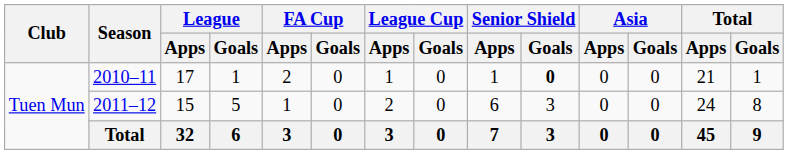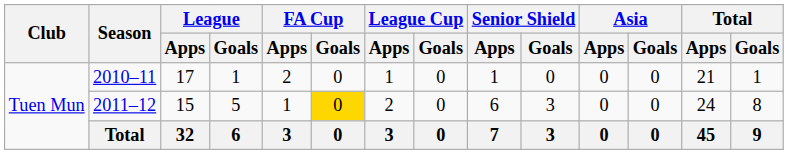(550, 76) bold -> (550, 76) normal
(338, 105) no background -> (338, 105) gold background
